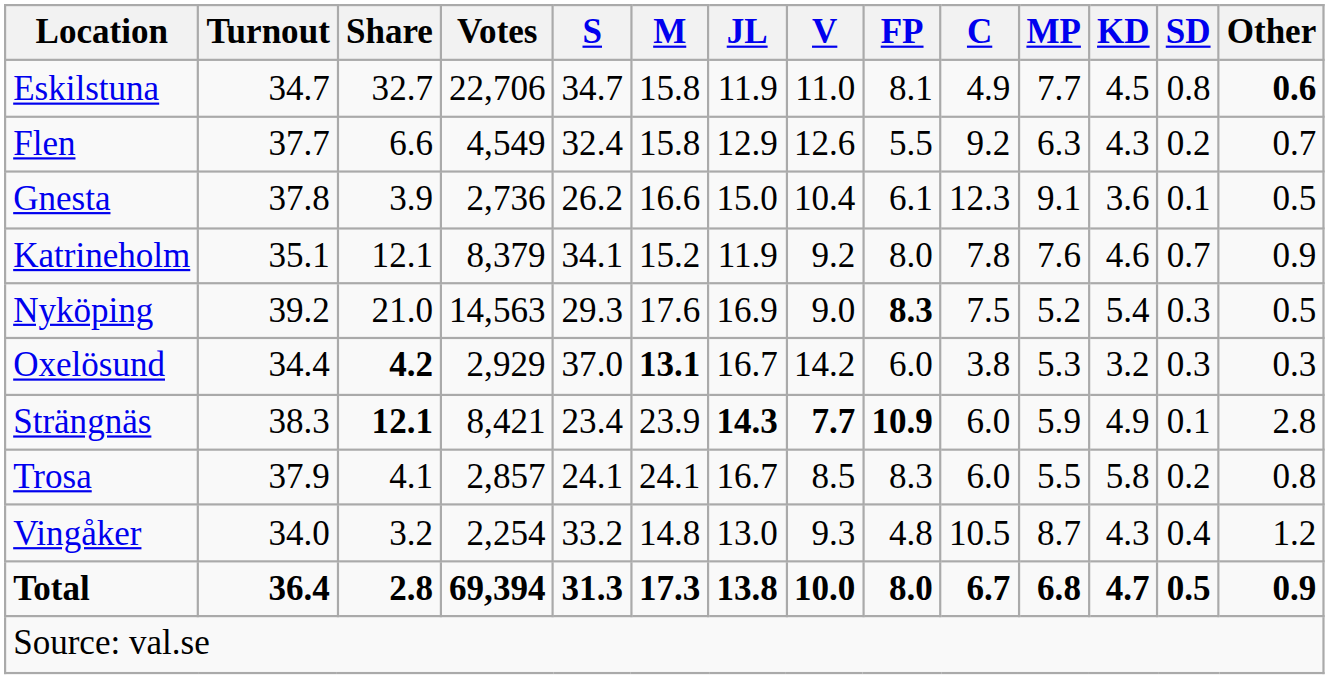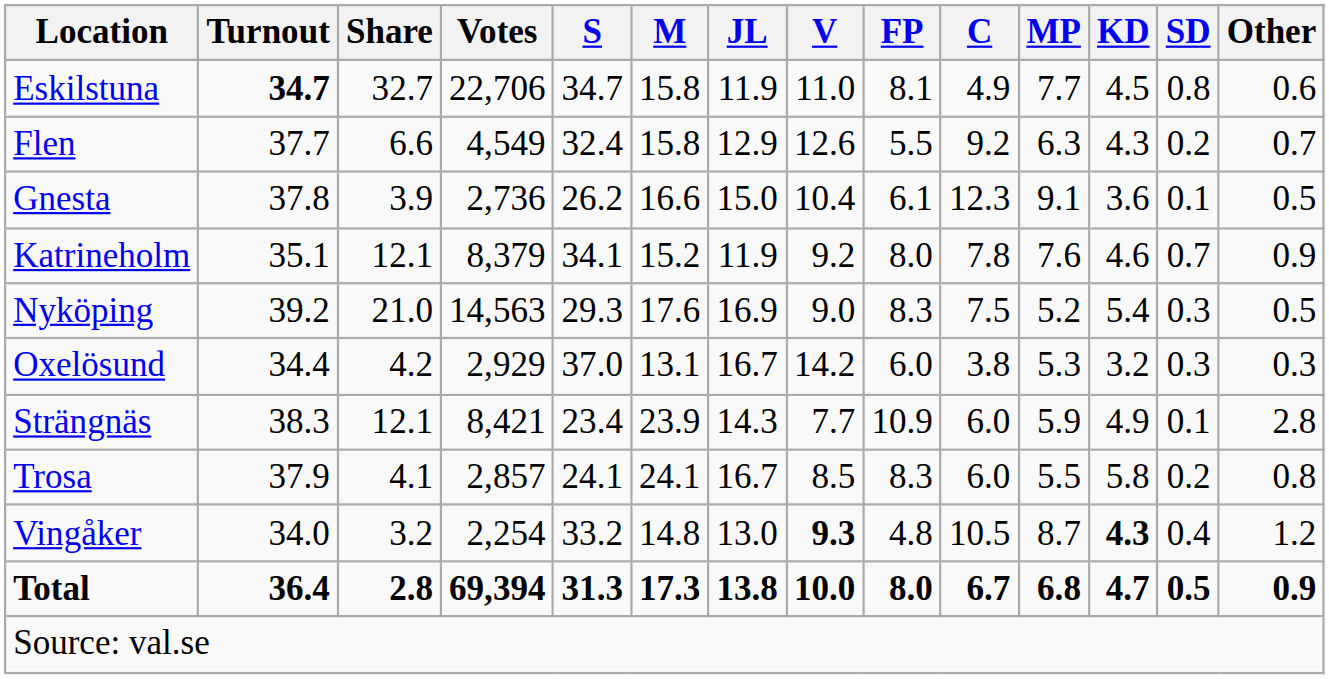(299, 87) normal -> (299, 87) bold
(1294, 87) bold -> (1294, 87) normal
(911, 310) bold -> (911, 310) normal
(411, 365) bold -> (411, 365) normal
(670, 365) bold -> (670, 365) normal
(402, 421) bold -> (402, 421) normal
(747, 421) bold -> (747, 421) normal
(833, 421) bold -> (833, 421) normal
(902, 421) bold -> (902, 421) normal
(833, 532) normal -> (833, 532) bold
(1128, 532) normal -> (1128, 532) bold
